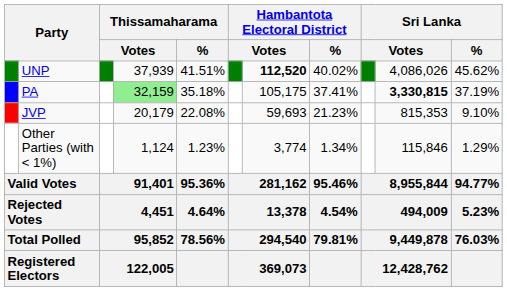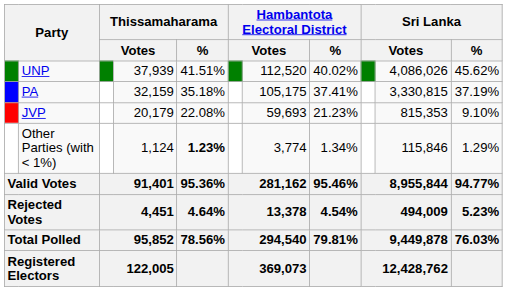(283, 71) bold -> (283, 71) normal
(154, 92) lightgreen background -> (154, 92) no background
(419, 92) bold -> (419, 92) normal
(206, 148) normal -> (206, 148) bold
